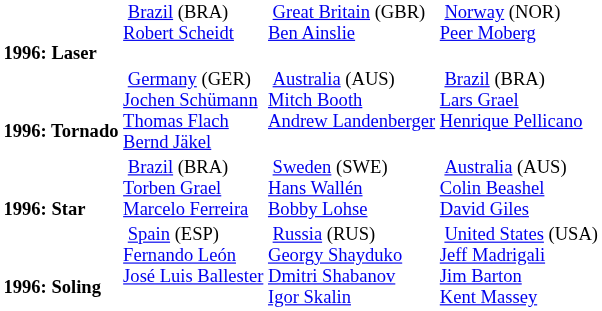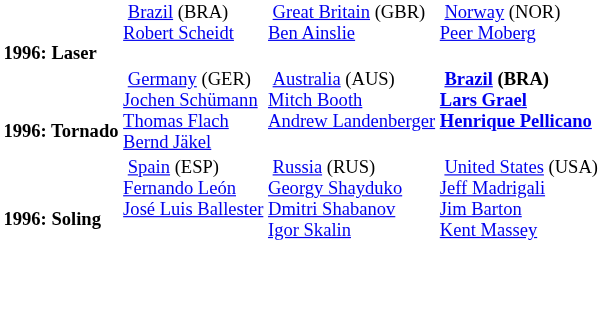(511, 99) normal -> (516, 99) bold
- row: (44, 209)
